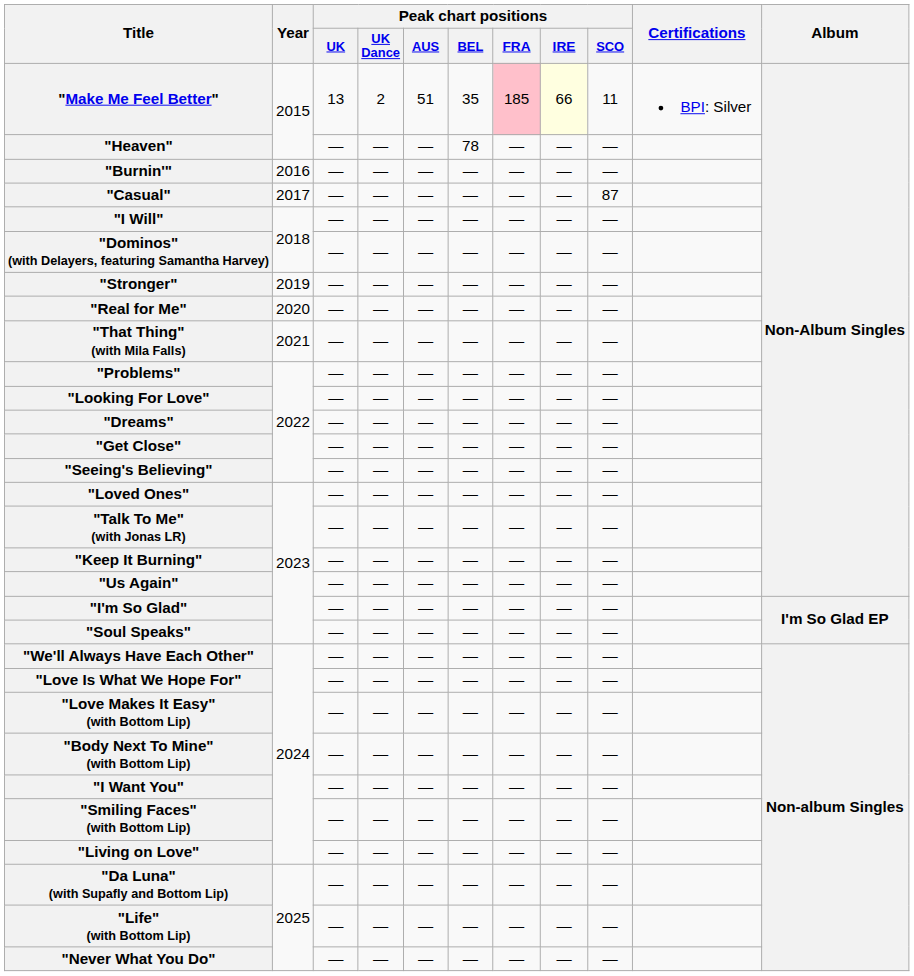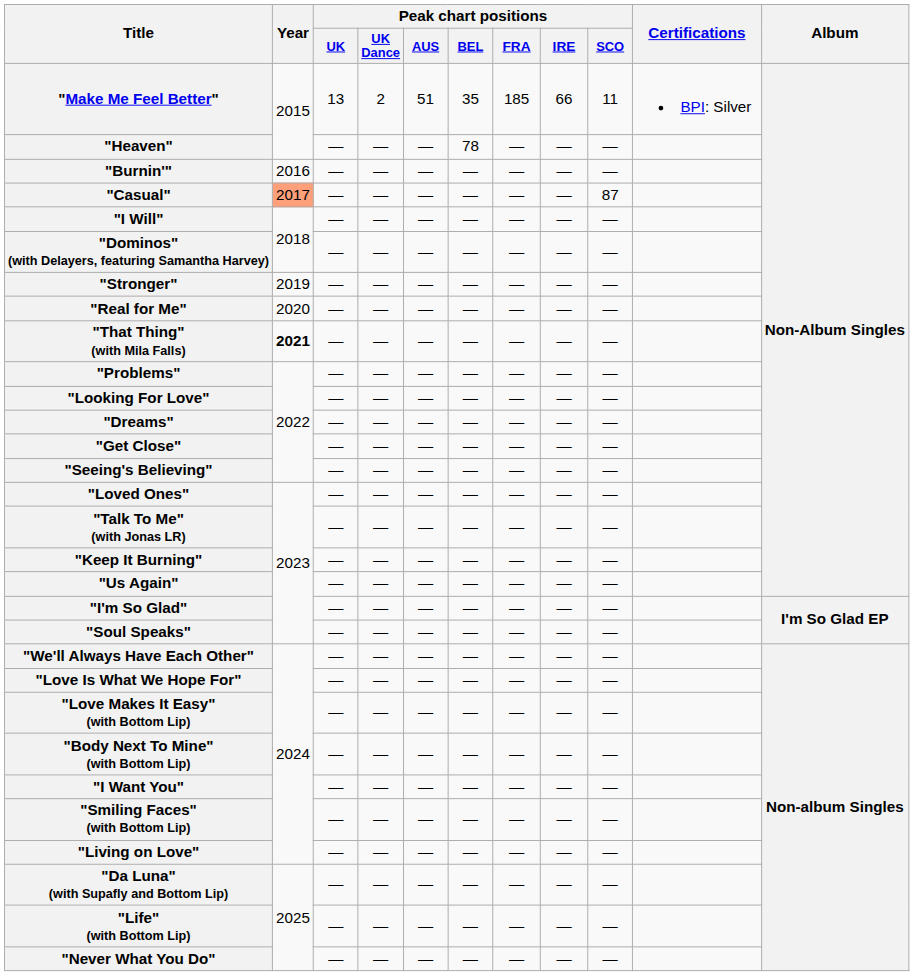(517, 99) pink background -> (517, 99) no background
(564, 99) lightyellow background -> (564, 99) no background
(293, 195) no background -> (293, 195) lightsalmon background
(293, 341) normal -> (293, 341) bold
